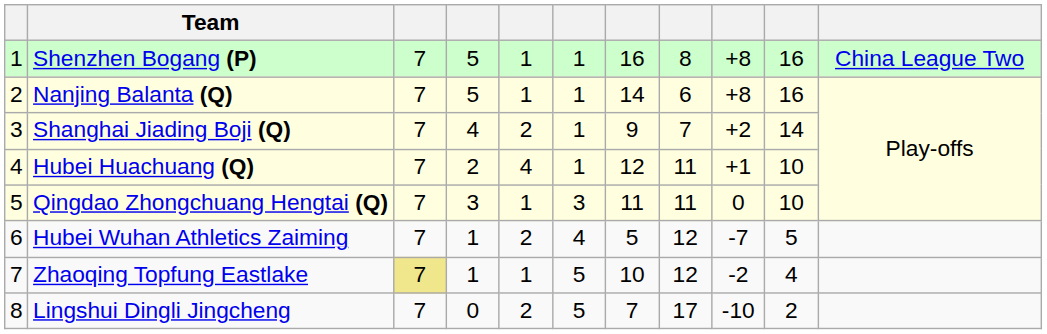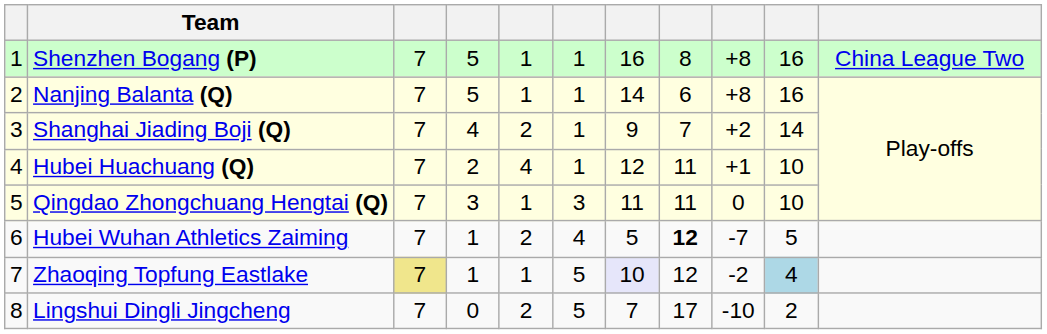(685, 238) normal -> (685, 238) bold
(632, 274) no background -> (632, 274) lavender background
(791, 274) no background -> (791, 274) lightblue background
